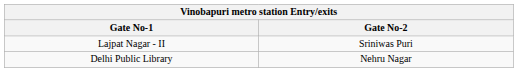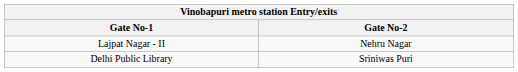(386, 43) Sriniwas Puri -> (386, 43) Nehru Nagar
(386, 59) Nehru Nagar -> (386, 59) Sriniwas Puri
